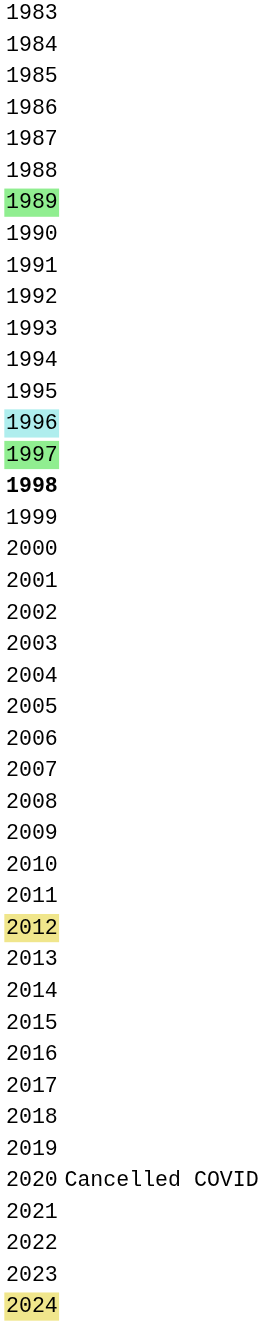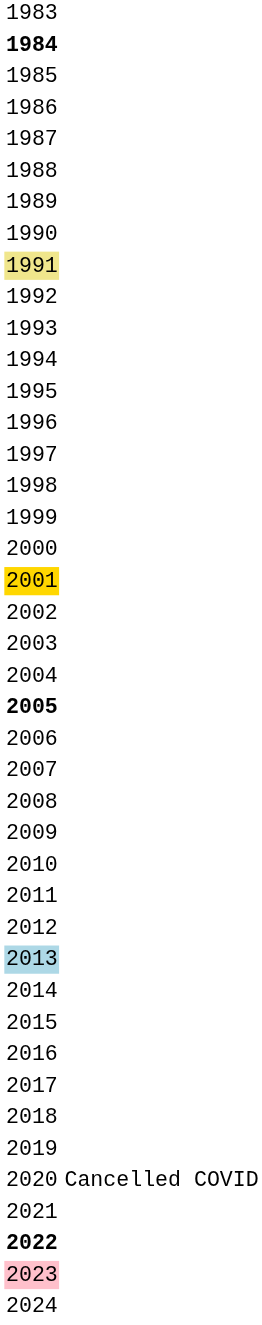(32, 45) normal -> (32, 45) bold
(32, 203) lightgreen background -> (32, 203) no background
(32, 266) no background -> (32, 266) khaki background
(32, 423) paleturquoise background -> (32, 423) no background
(32, 455) lightgreen background -> (32, 455) no background
(32, 487) bold -> (32, 487) normal
(32, 581) no background -> (32, 581) gold background
(32, 707) normal -> (32, 707) bold
(32, 928) khaki background -> (32, 928) no background
(32, 960) no background -> (32, 960) lightblue background
(32, 1243) normal -> (32, 1243) bold
(32, 1275) no background -> (32, 1275) pink background
(32, 1307) khaki background -> (32, 1307) no background
